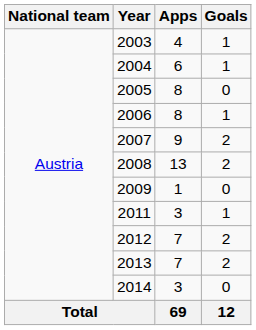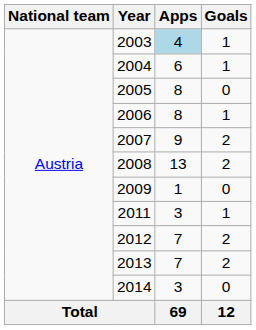(178, 41) no background -> (178, 41) lightblue background
